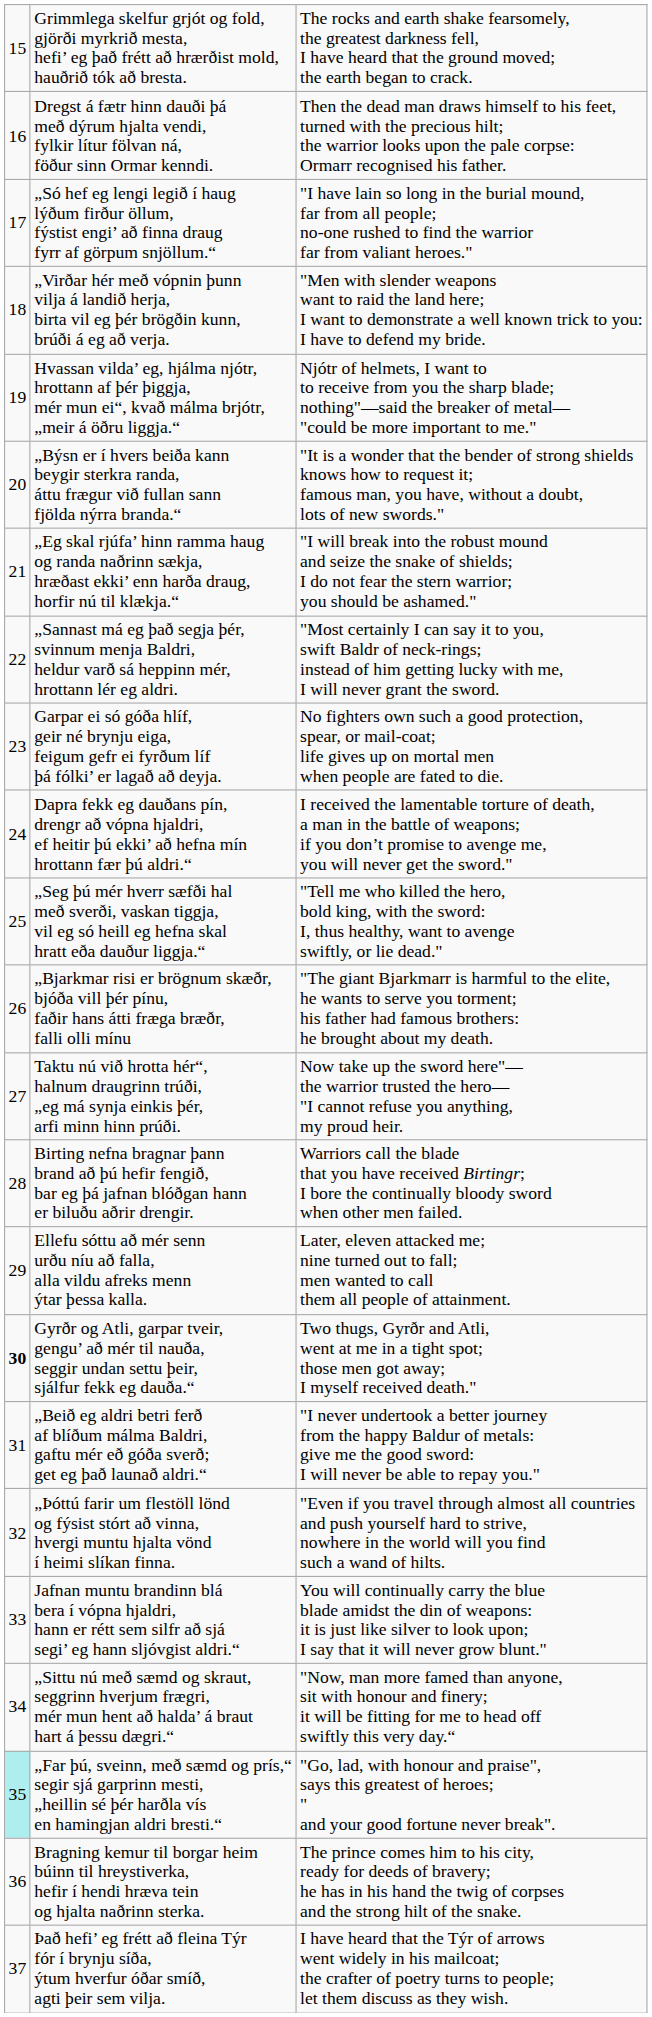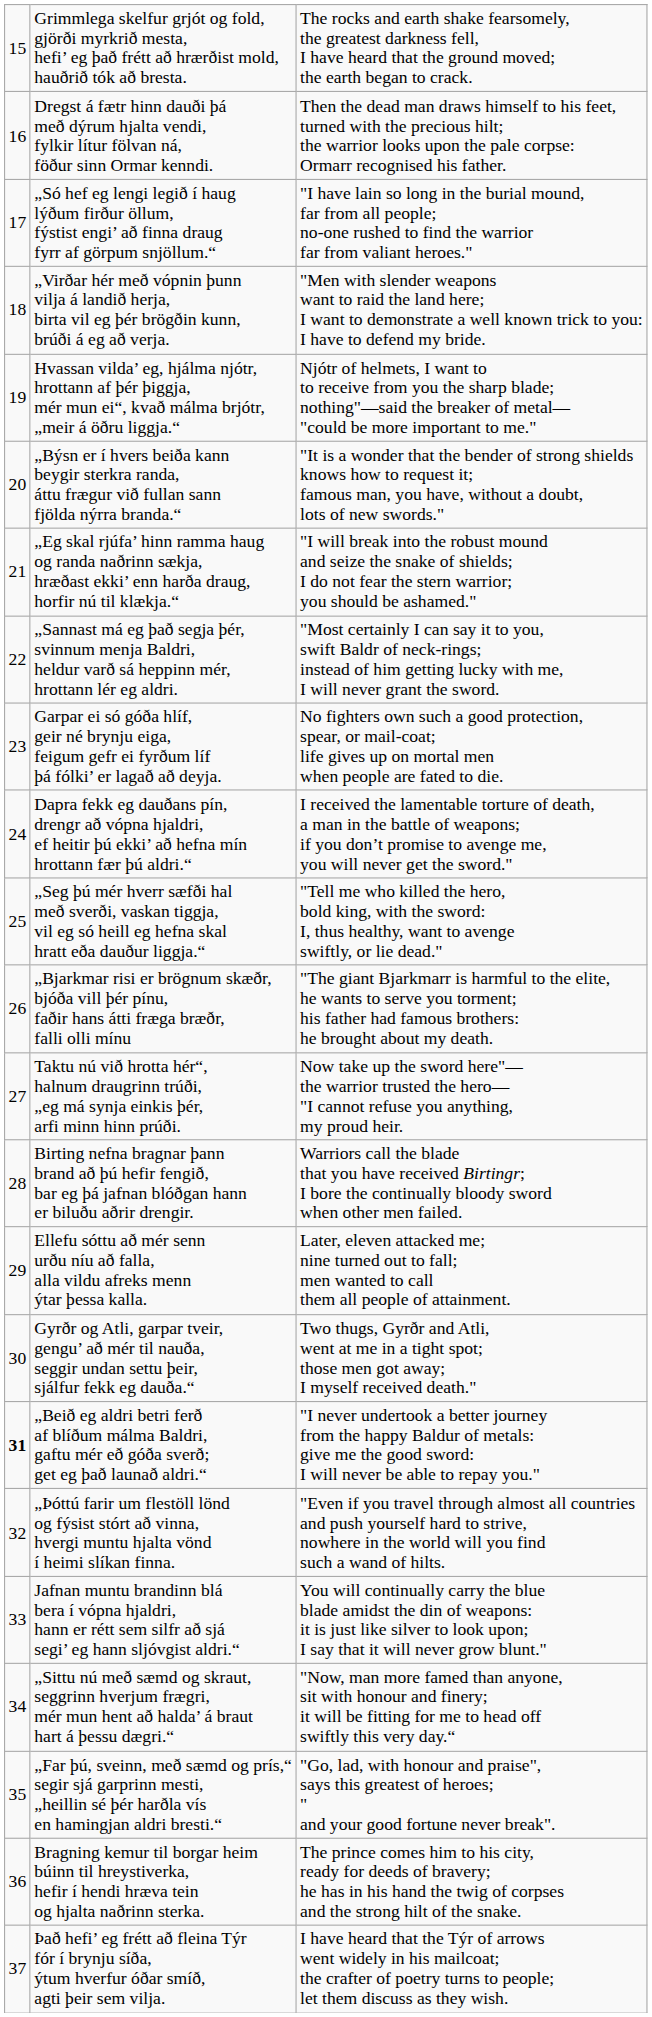(17, 1357) bold -> (17, 1357) normal
(17, 1445) normal -> (17, 1445) bold
(17, 1794) paleturquoise background -> (17, 1794) no background
